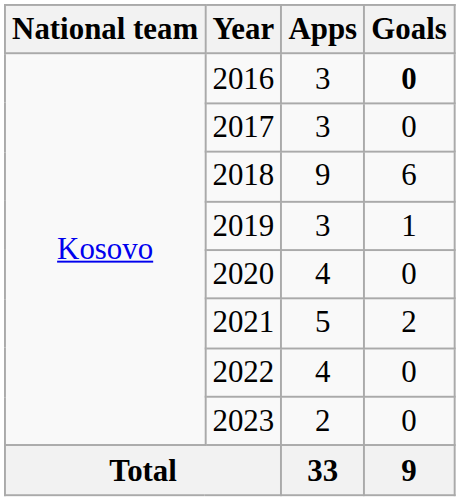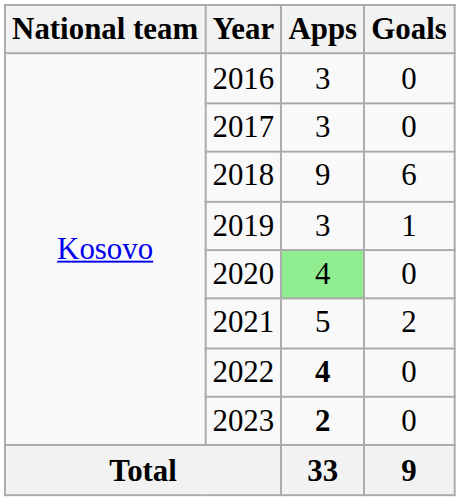(409, 77) bold -> (409, 77) normal
(323, 273) no background -> (323, 273) lightgreen background
(323, 371) normal -> (323, 371) bold
(323, 420) normal -> (323, 420) bold
